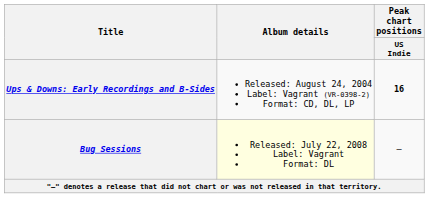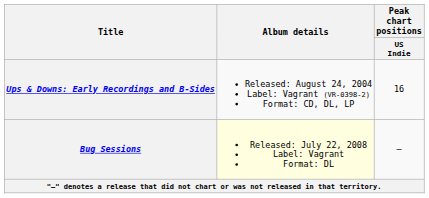(399, 89) bold -> (399, 89) normal
